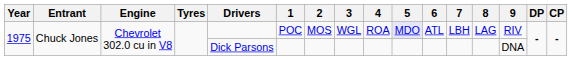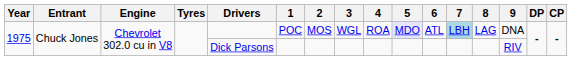(459, 30) no background -> (459, 30) lightblue background
(513, 30) RIV -> (513, 30) DNA
(513, 47) DNA -> (513, 47) RIV
